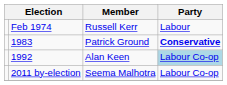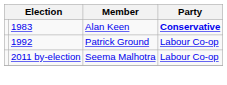- row: (31, 27)
(117, 42) Patrick Ground -> (107, 27) Alan Keen
(107, 57) Alan Keen -> (117, 42) Patrick Ground
(189, 57) lightblue background -> (189, 42) no background
